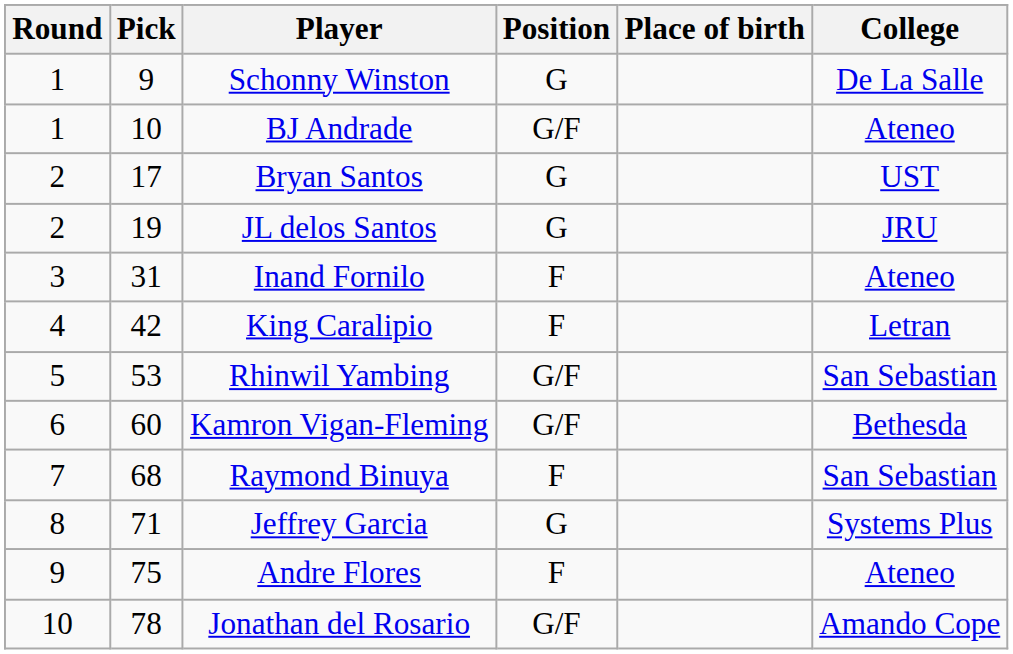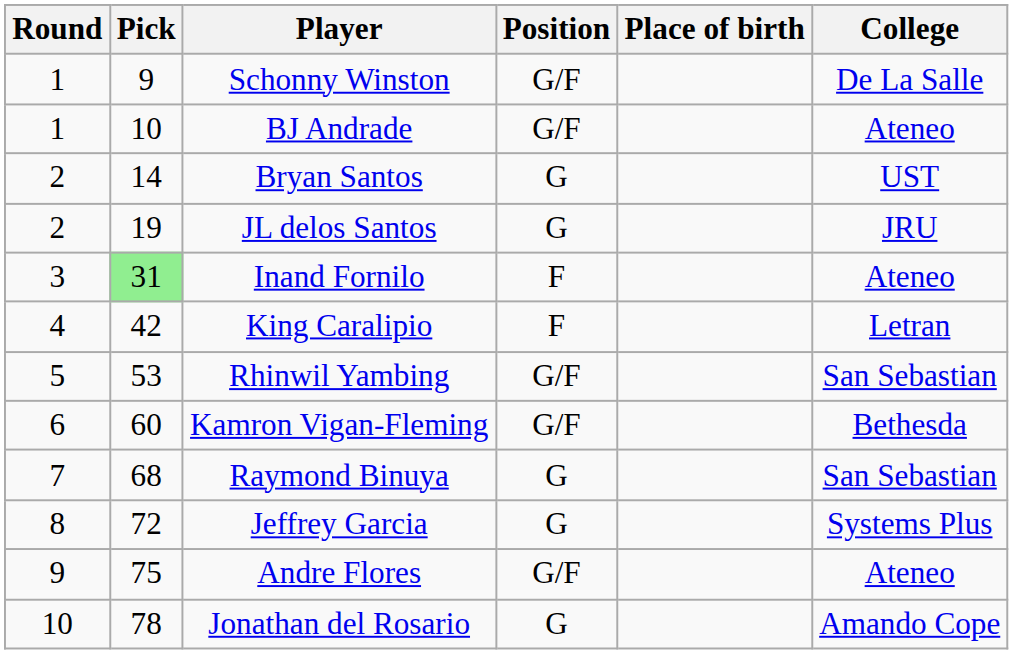(556, 78) G -> (556, 78) G/F
(146, 177) 17 -> (146, 177) 14
(146, 276) no background -> (146, 276) lightgreen background
(556, 474) F -> (556, 474) G
(146, 524) 71 -> (146, 524) 72
(556, 573) F -> (556, 573) G/F
(556, 623) G/F -> (556, 623) G
